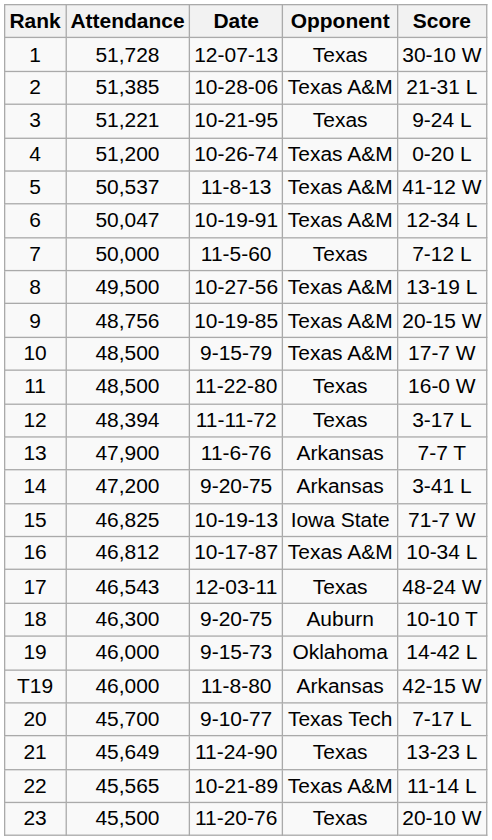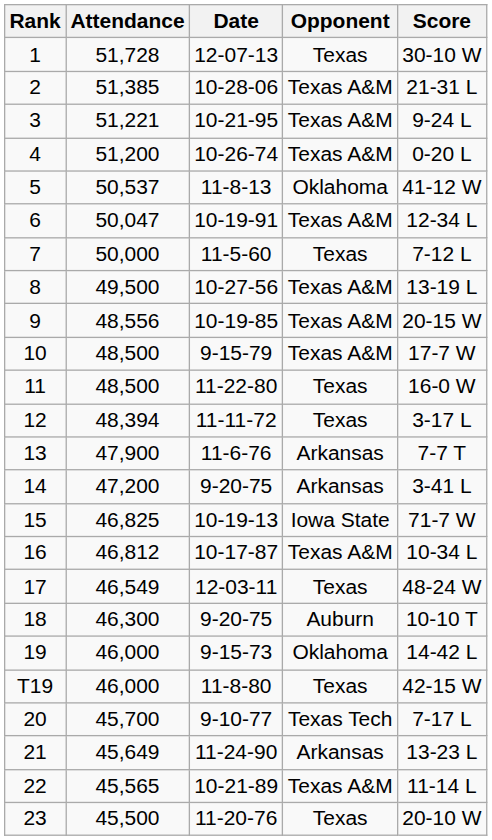(340, 120) Texas -> (340, 120) Texas A&M
(340, 187) Texas A&M -> (340, 187) Oklahoma
(127, 320) 48,756 -> (127, 320) 48,556
(127, 586) 46,543 -> (127, 586) 46,549
(340, 685) Arkansas -> (340, 685) Texas
(340, 752) Texas -> (340, 752) Arkansas
